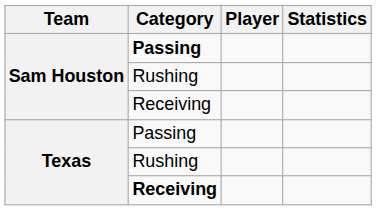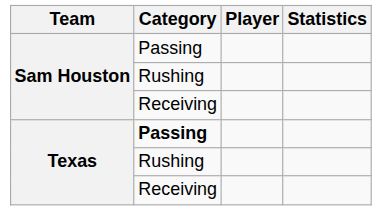(167, 48) bold -> (170, 48) normal
(164, 133) normal -> (173, 133) bold
(175, 190) bold -> (178, 190) normal
